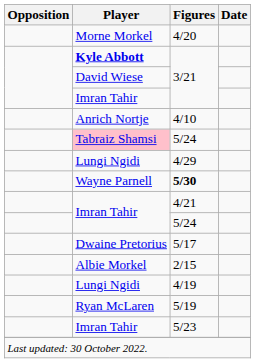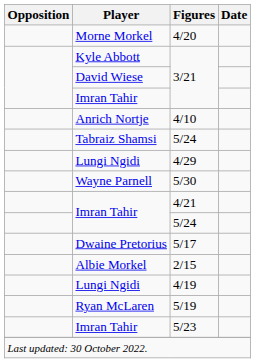(110, 56) bold -> (108, 56) normal
(116, 139) pink background -> (116, 139) no background
(185, 181) bold -> (185, 181) normal
